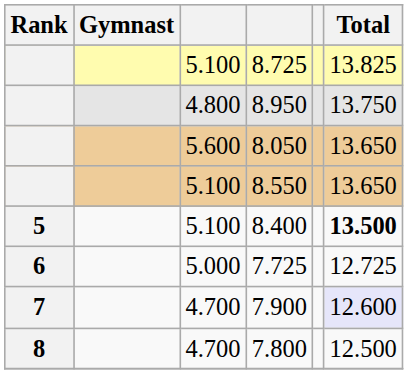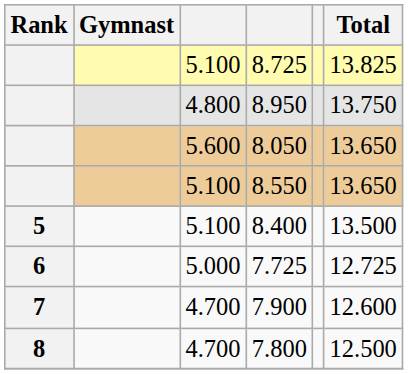(363, 226) bold -> (363, 226) normal
(363, 307) lavender background -> (363, 307) no background
